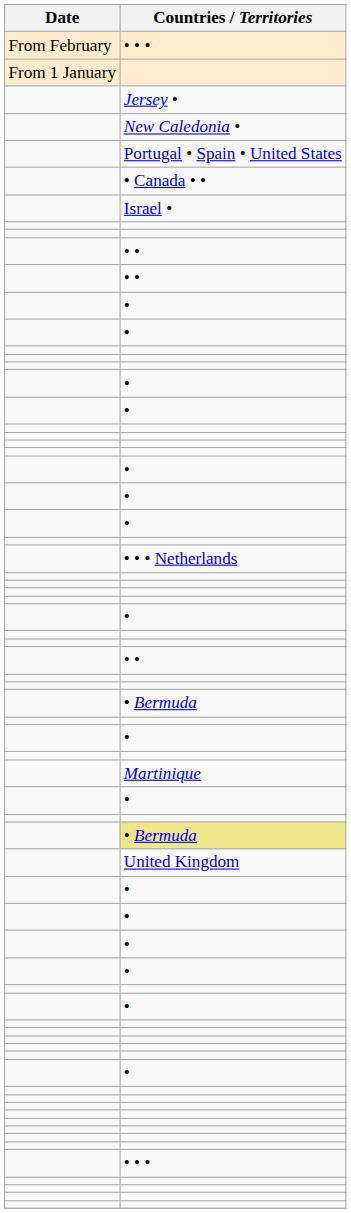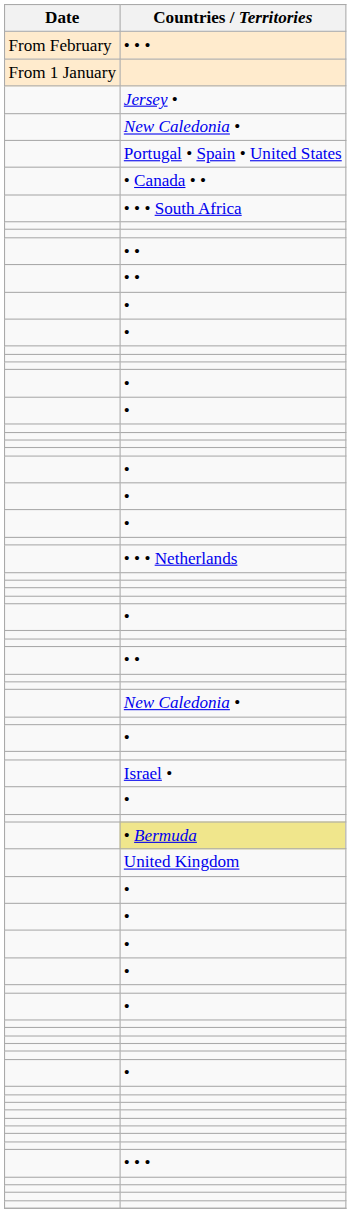(148, 208) Israel • -> (183, 208) • • • South Africa
(160, 703) • Bermuda -> (182, 703) New Caledonia •
(162, 773) Martinique -> (148, 773) Israel •
